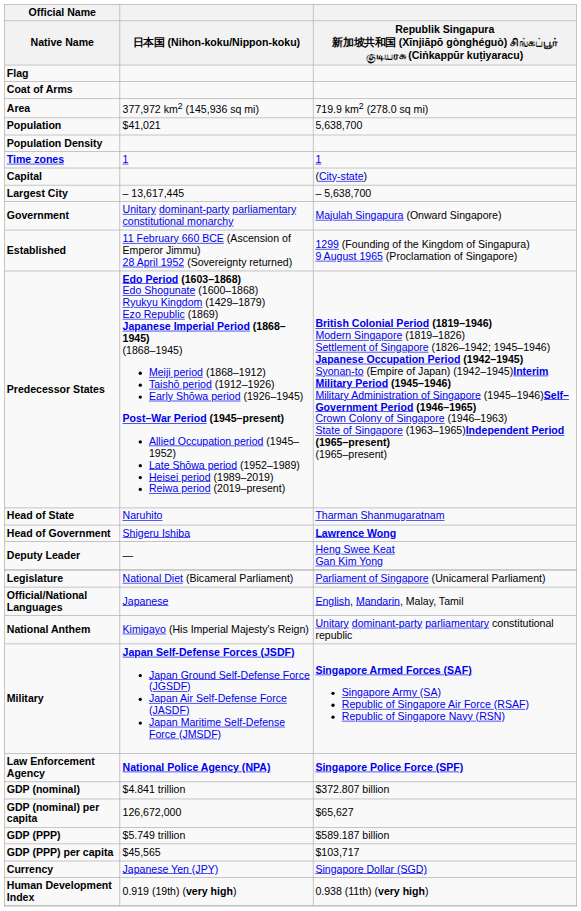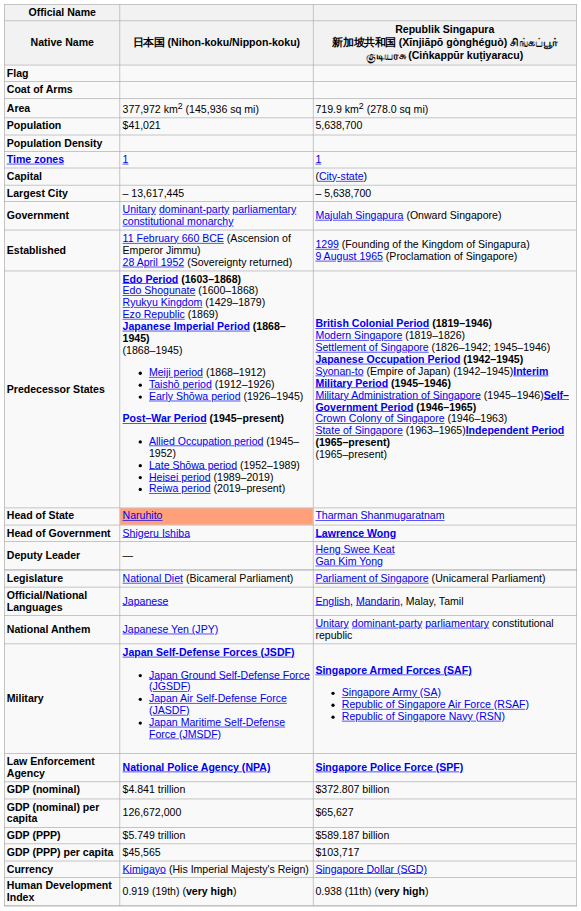(143, 516) no background -> (143, 516) lightsalmon background
(216, 630) Kimigayo (His Imperial Majesty's Reign) -> (170, 630) Japanese Yen (JPY)
(170, 869) Japanese Yen (JPY) -> (216, 869) Kimigayo (His Imperial Majesty's Reign)
